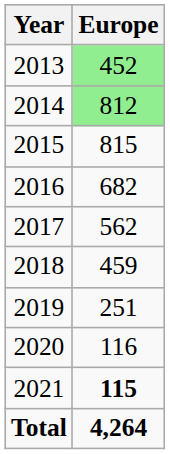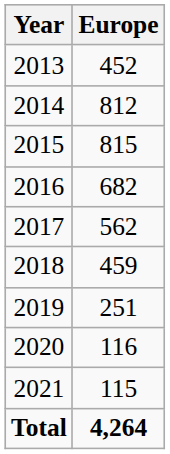(118, 65) lightgreen background -> (118, 65) no background
(118, 105) lightgreen background -> (118, 105) no background
(118, 387) bold -> (118, 387) normal
